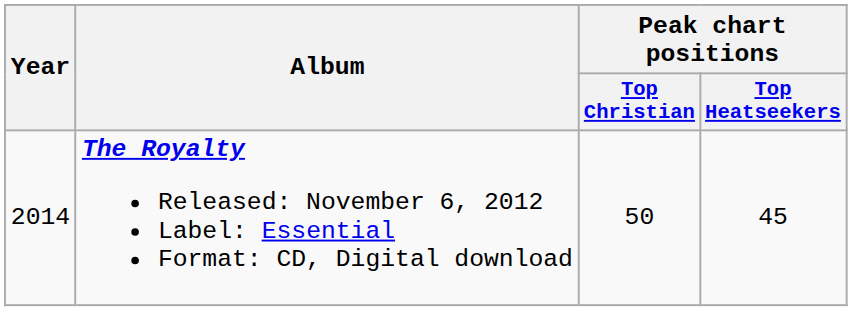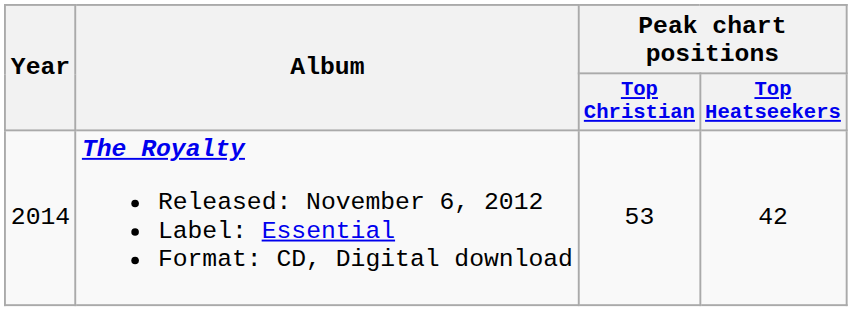(639, 217) 50 -> (639, 217) 53
(773, 217) 45 -> (773, 217) 42
